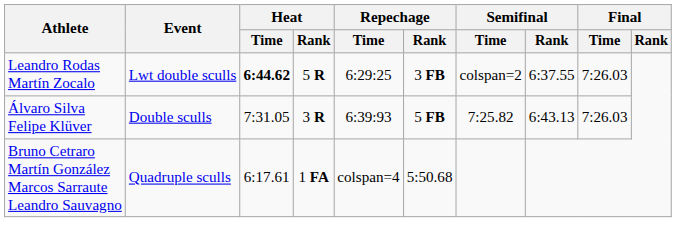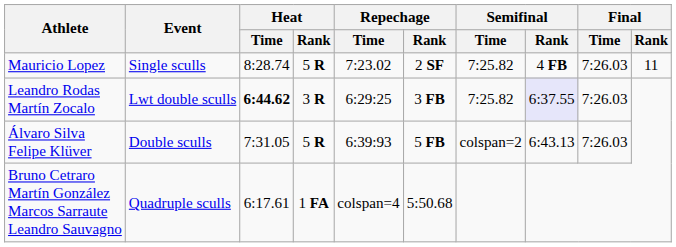+ row: (57, 65)
(314, 74) 5 R -> (314, 99) 3 R
(491, 74) colspan=2 -> (491, 99) 7:25.82
(552, 74) no background -> (552, 99) lavender background
(314, 117) 3 R -> (314, 142) 5 R
(491, 117) 7:25.82 -> (491, 142) colspan=2
